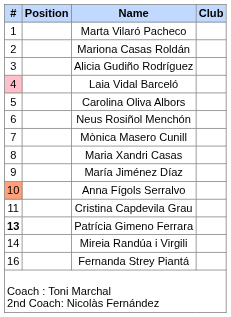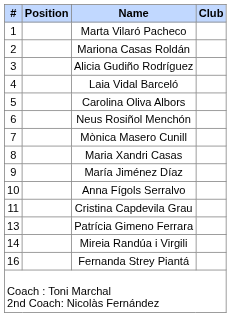(13, 84) pink background -> (13, 84) no background
(13, 190) lightsalmon background -> (13, 190) no background
(13, 226) bold -> (13, 226) normal
